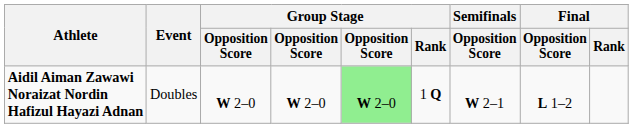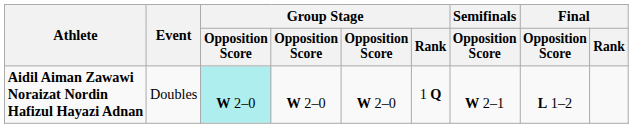(236, 103) no background -> (236, 103) paleturquoise background
(376, 103) lightgreen background -> (376, 103) no background
